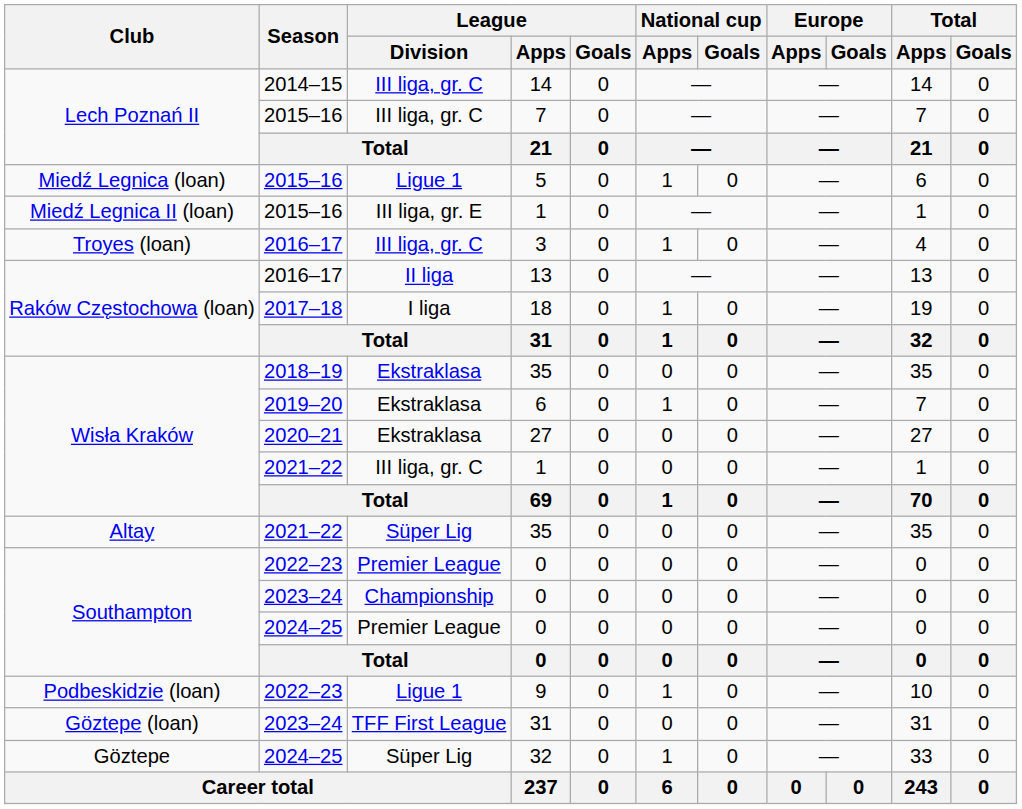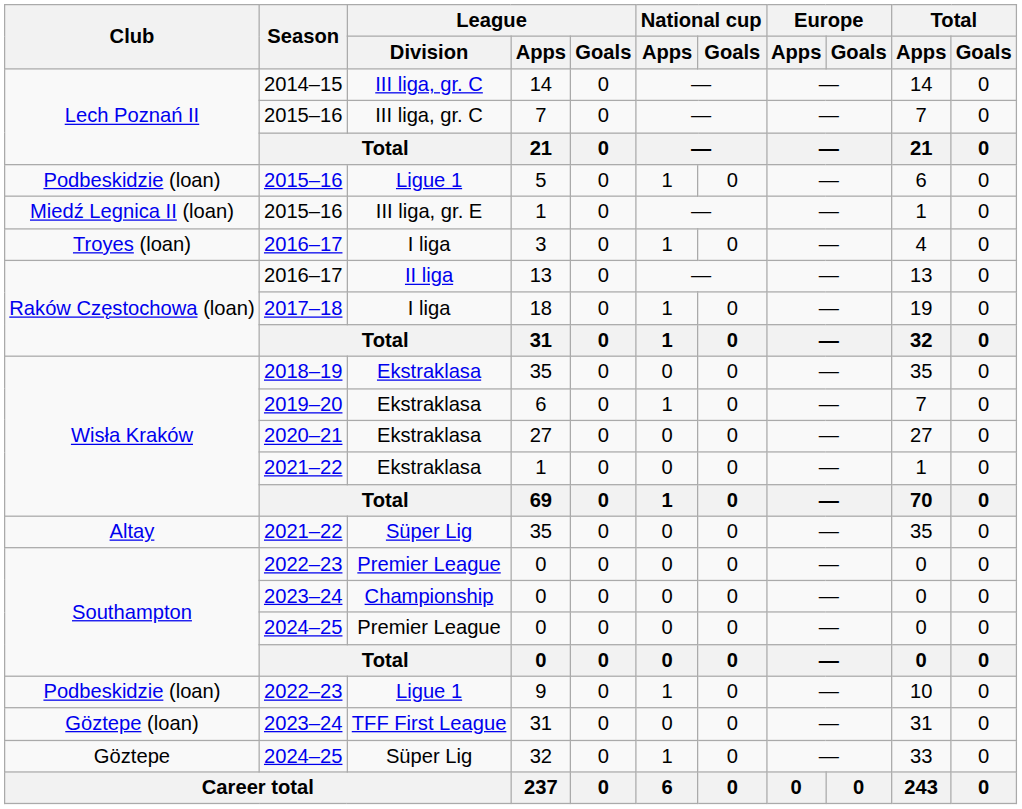(132, 180) Miedź Legnica (loan) -> (132, 180) Podbeskidzie (loan)
(429, 244) III liga, gr. C -> (429, 244) I liga
(429, 468) III liga, gr. C -> (429, 468) Ekstraklasa
